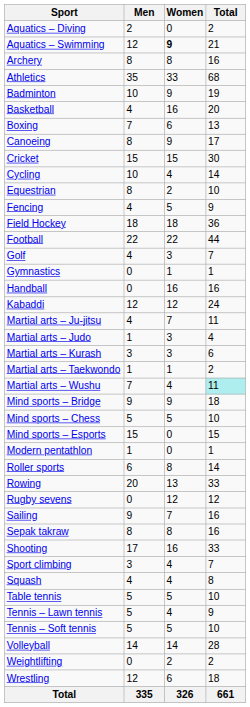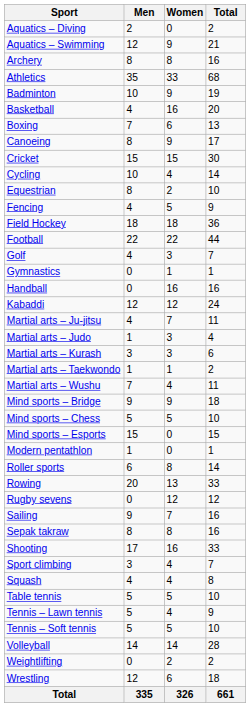(169, 45) bold -> (169, 45) normal
(213, 386) paleturquoise background -> (213, 386) no background
